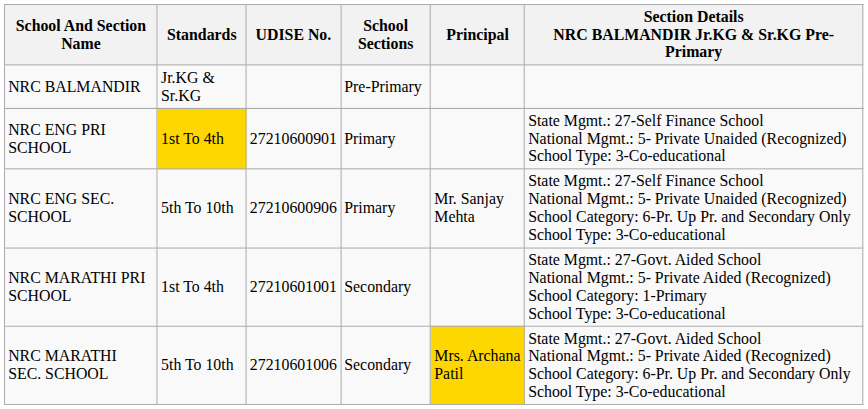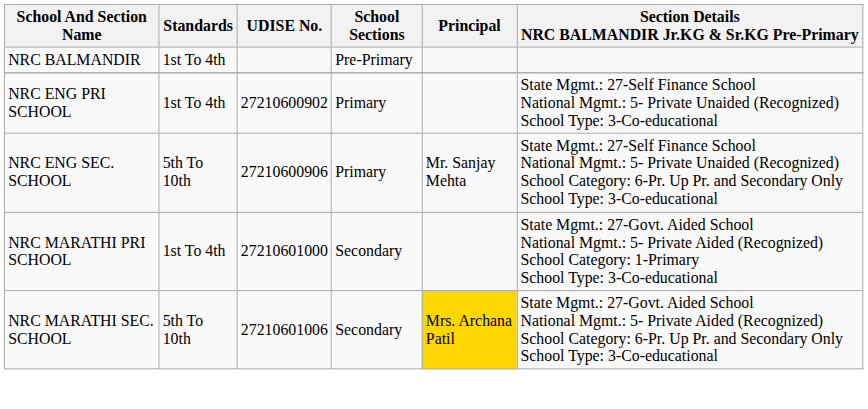(188, 86) Jr.KG & Sr.KG -> (194, 60) 1st To 4th
(192, 138) gold background -> (194, 102) no background
(293, 138) 27210600901 -> (284, 102) 27210600902
(293, 286) 27210601001 -> (284, 251) 27210601000
